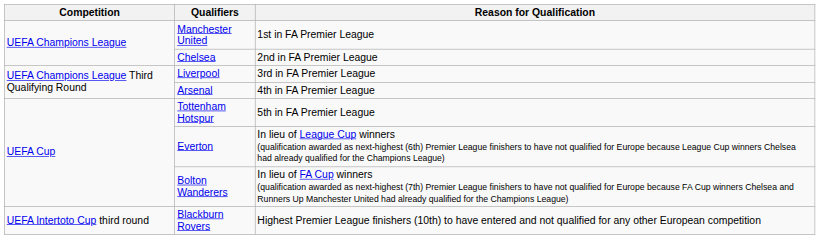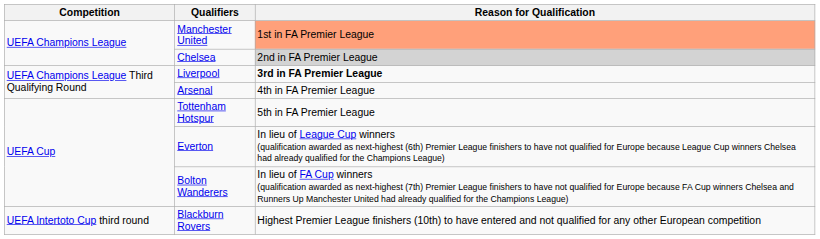(316, 35) no background -> (316, 35) lightsalmon background
(317, 57) no background -> (317, 57) lightgrey background
(316, 73) normal -> (320, 73) bold
